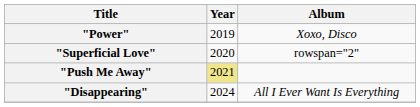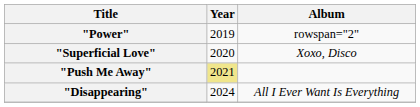(327, 33) Xoxo, Disco -> (327, 33) rowspan="2"
(327, 53) rowspan="2" -> (327, 53) Xoxo, Disco
